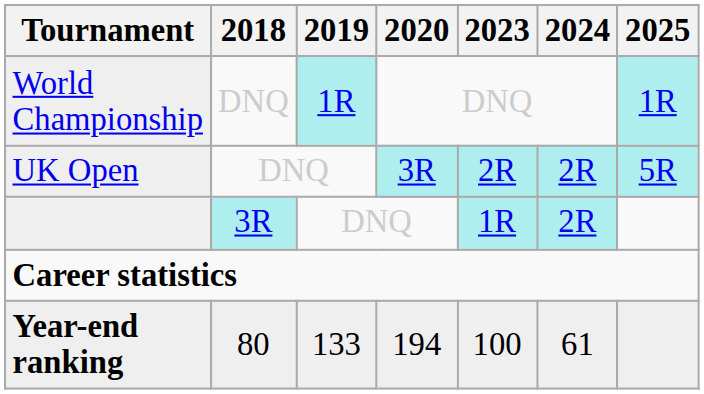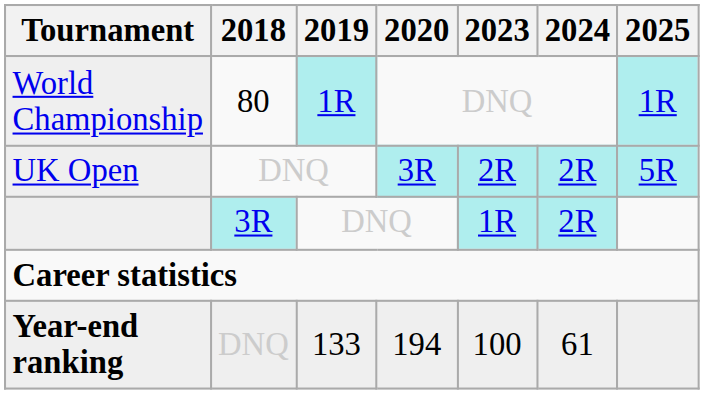(253, 100) DNQ -> (253, 100) 80
(253, 344) 80 -> (253, 344) DNQ
